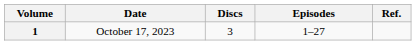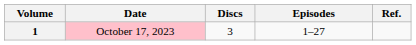(135, 31) no background -> (135, 31) pink background
